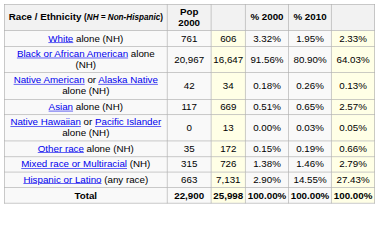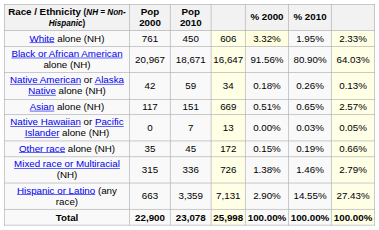+ column: (191, 17)
(267, 38) no background -> (267, 38) lightyellow background
